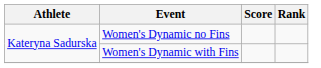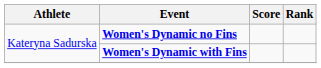(166, 34) normal -> (170, 34) bold
(170, 53) normal -> (174, 53) bold
